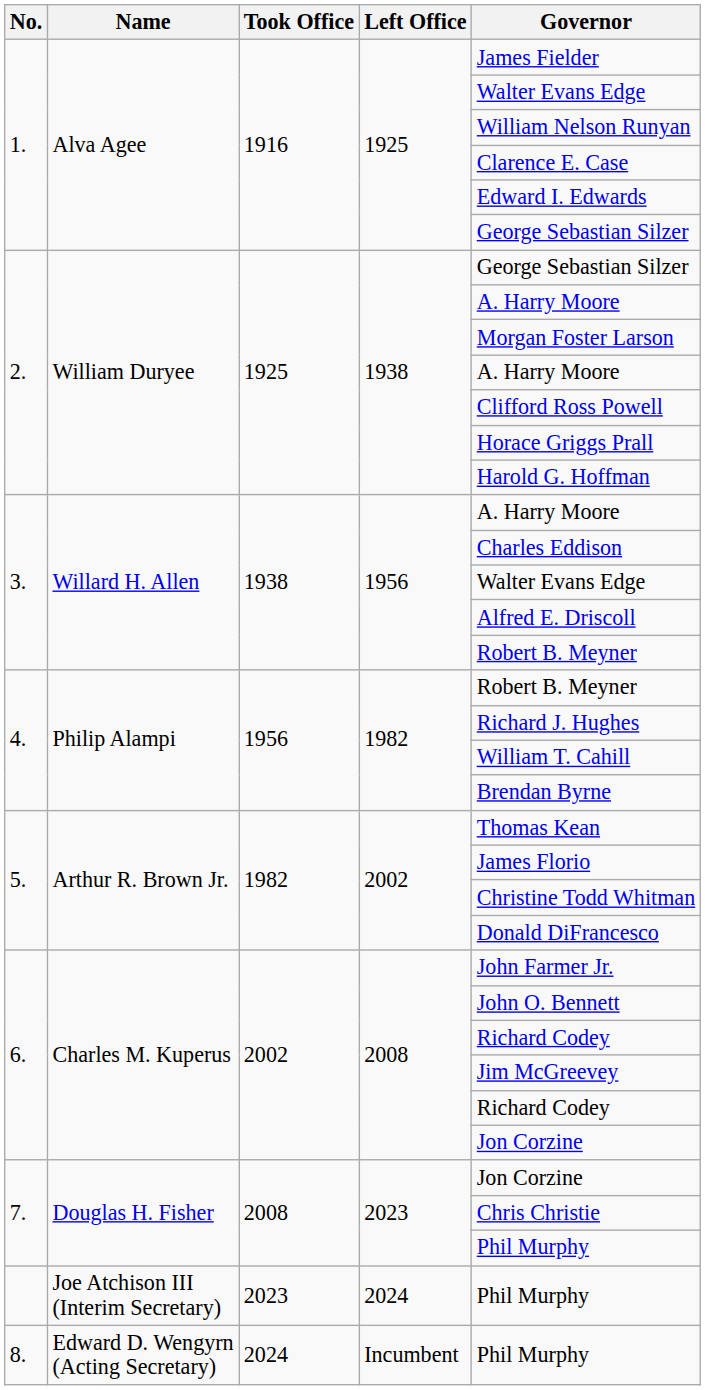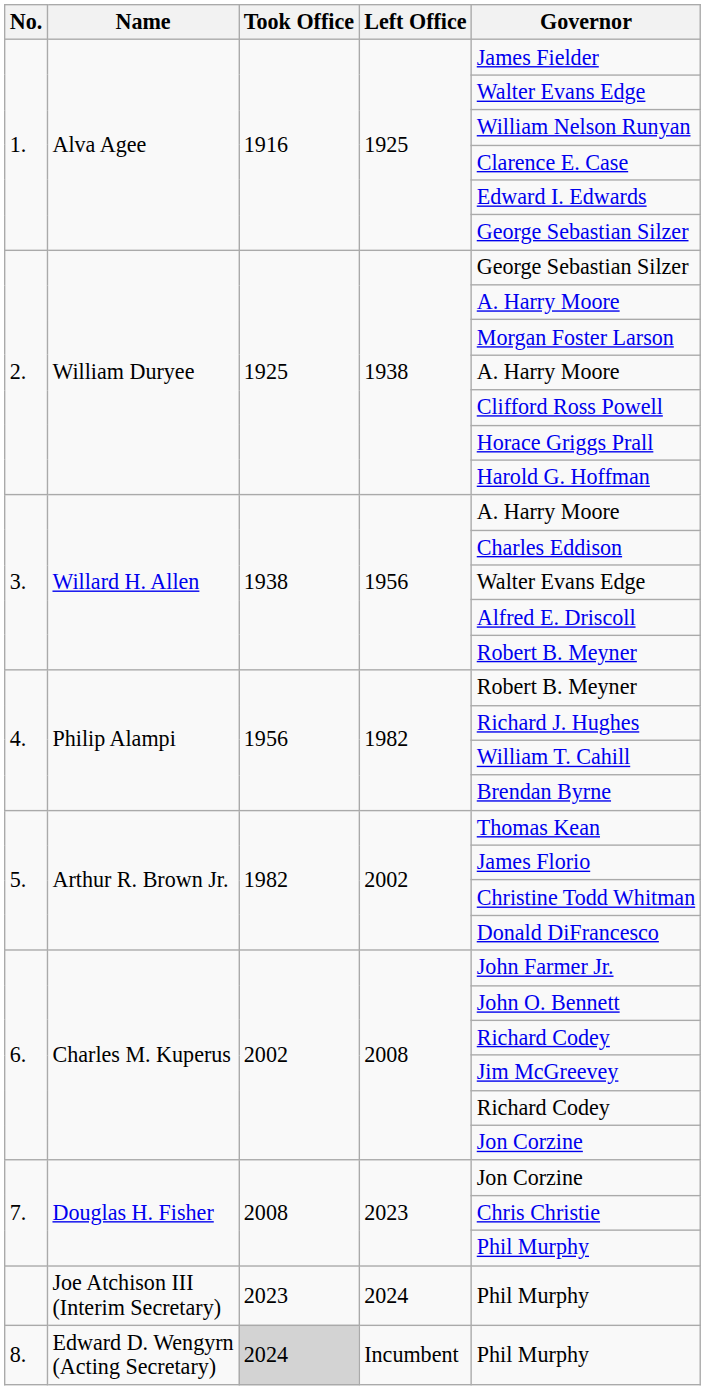(266, 1354) no background -> (266, 1354) lightgrey background
